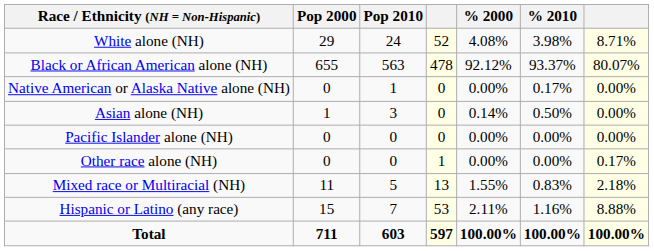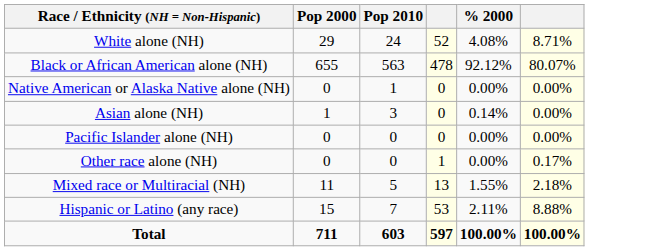- column: (552, 16)
